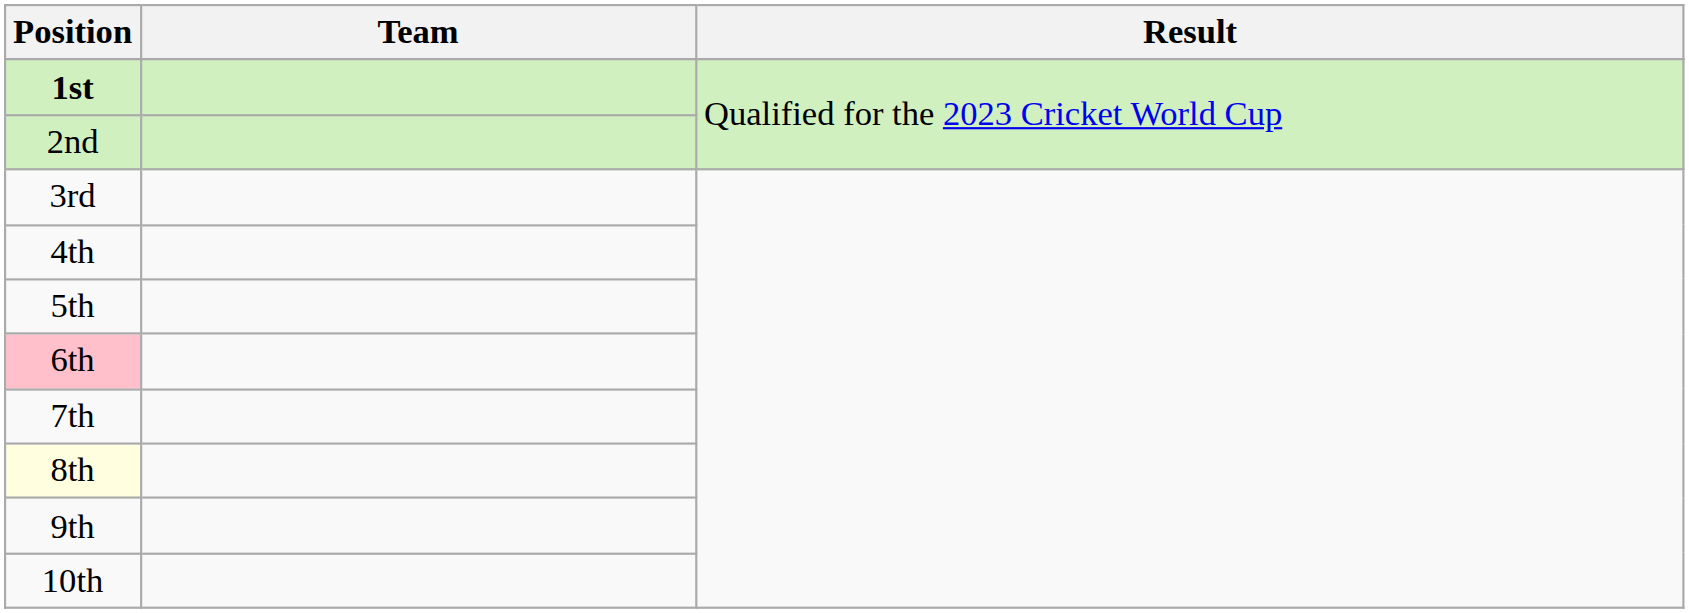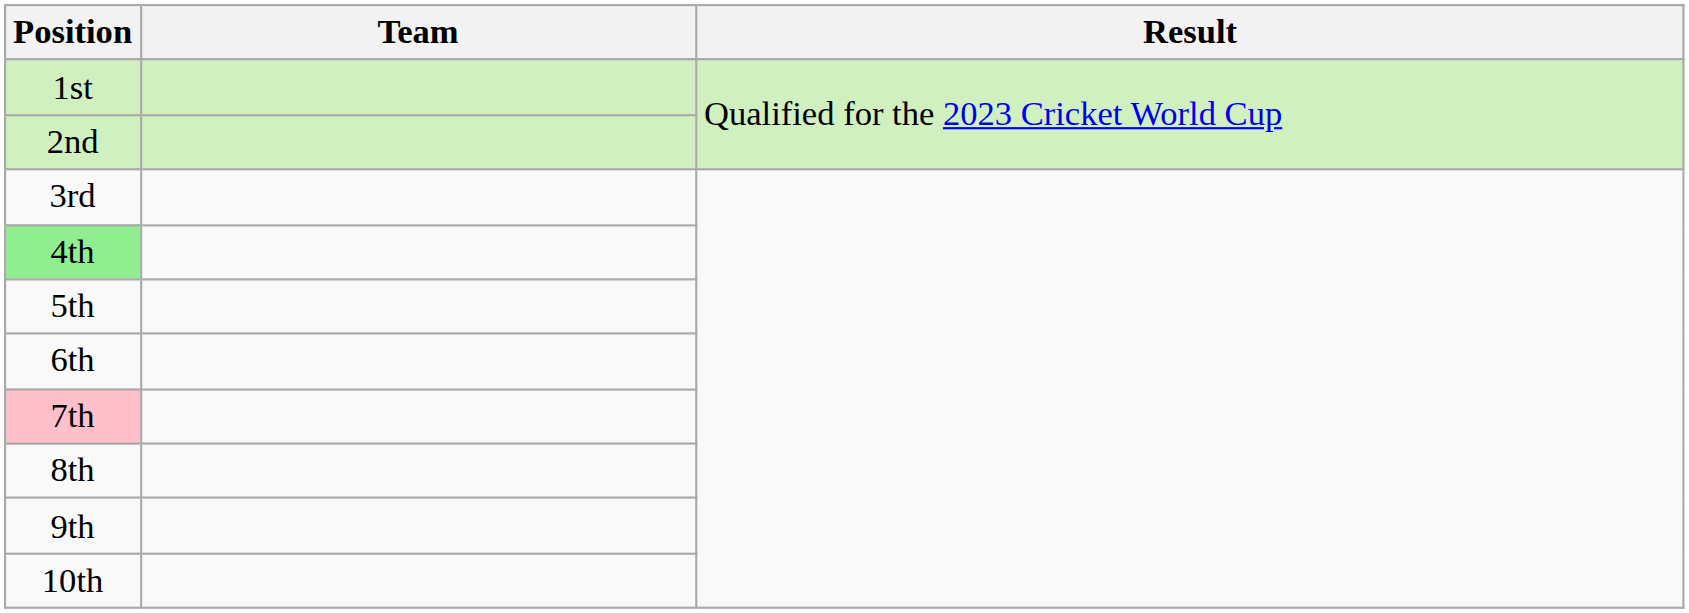(73, 86) bold -> (73, 86) normal
(73, 251) no background -> (73, 251) lightgreen background
(73, 360) pink background -> (73, 360) no background
(73, 415) no background -> (73, 415) pink background
(73, 470) lightyellow background -> (73, 470) no background
